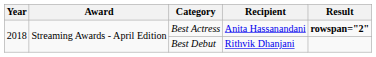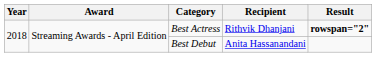(265, 28) Anita Hassanandani -> (260, 28) Rithvik Dhanjani
(260, 44) Rithvik Dhanjani -> (265, 44) Anita Hassanandani
